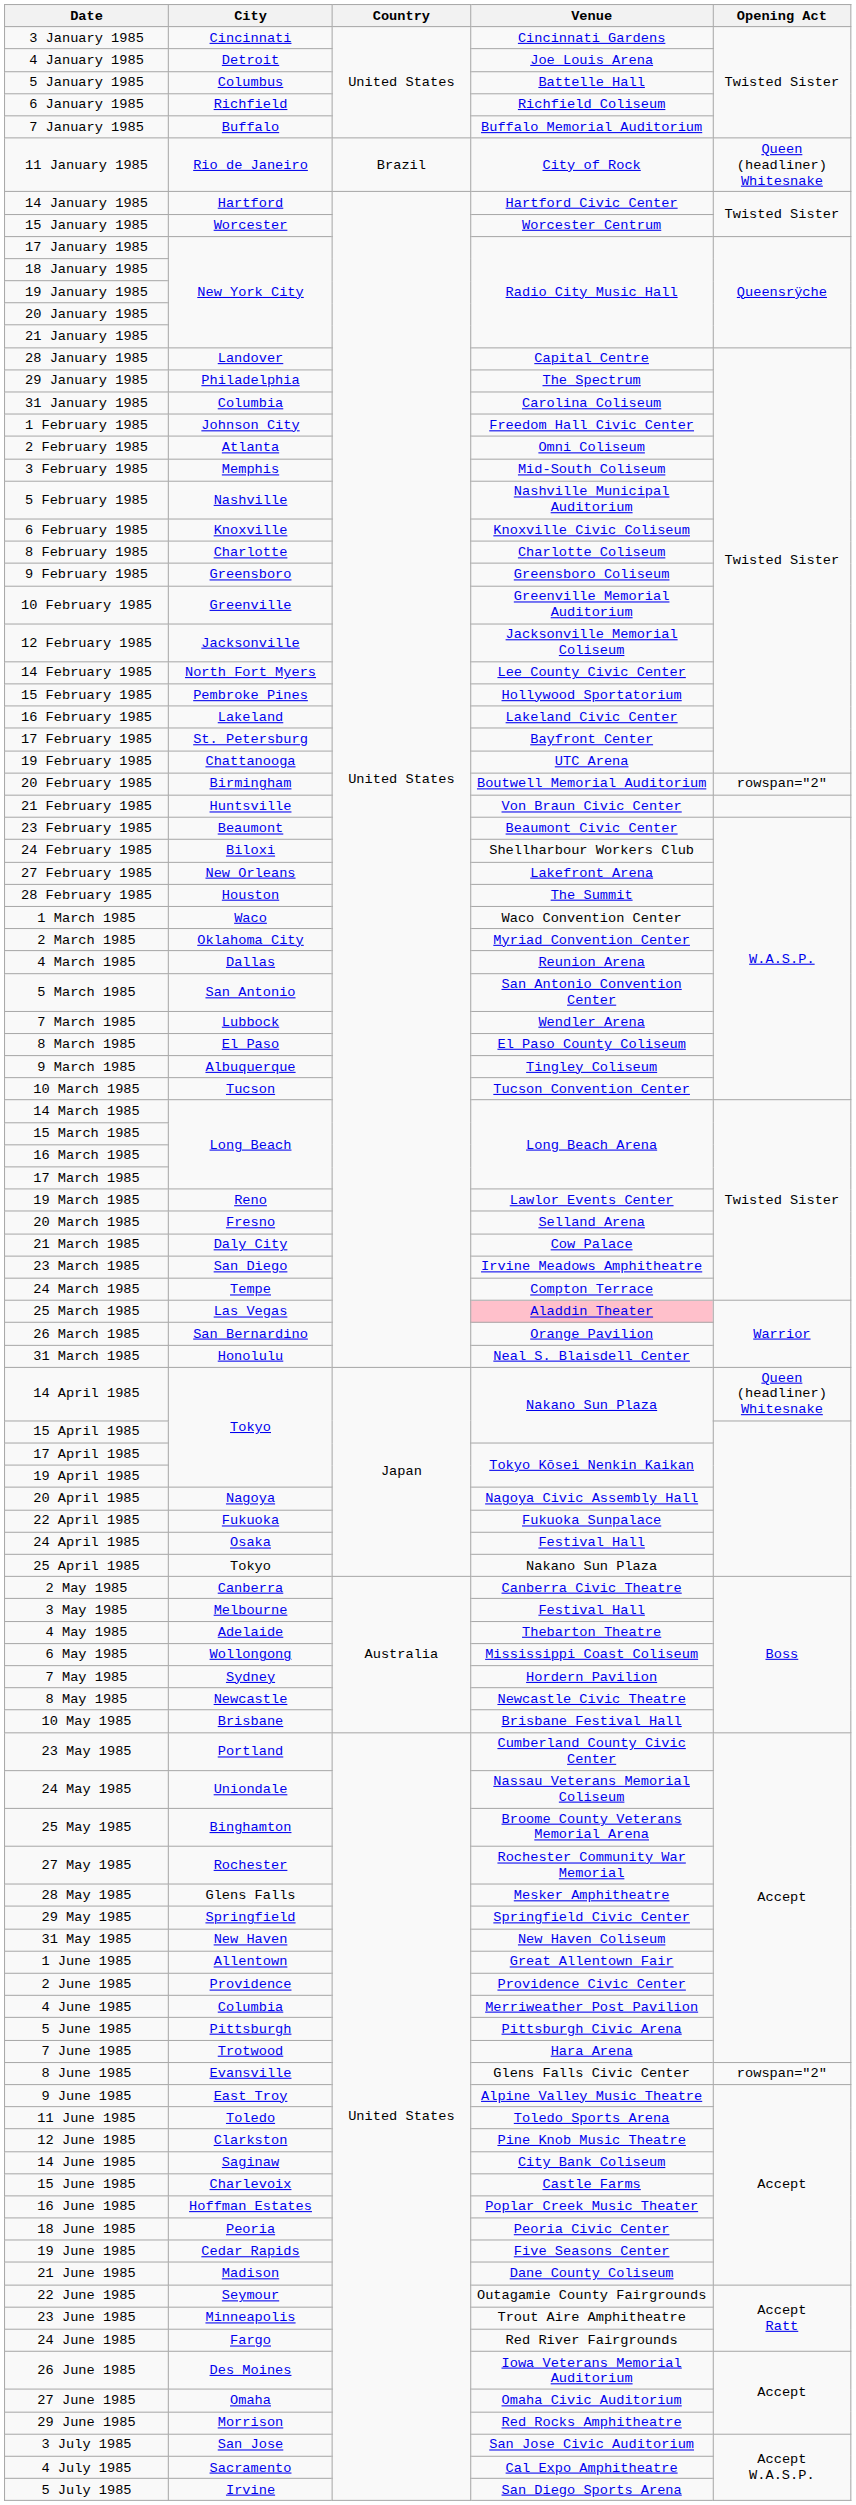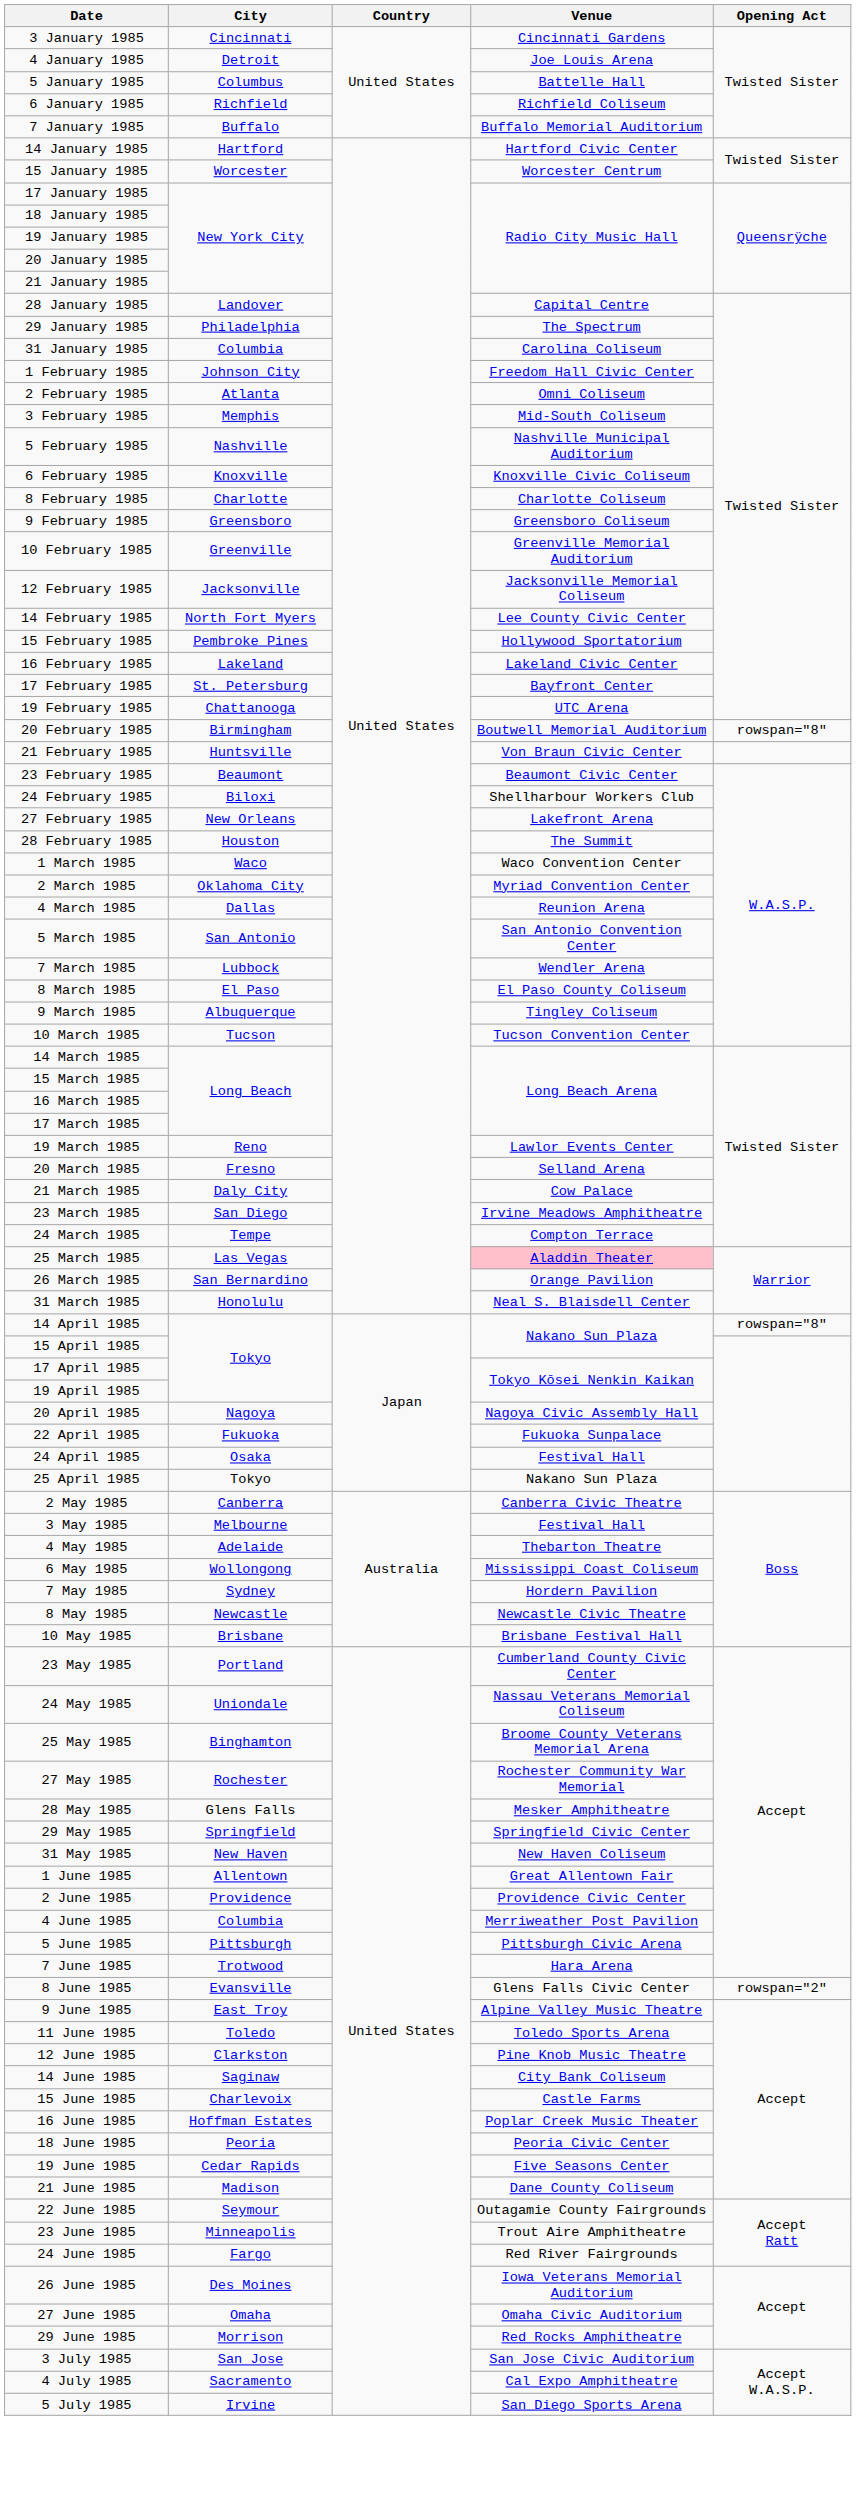- row: (87, 165)
(782, 784) rowspan="2" -> (782, 730) rowspan="8"
(782, 1394) Queen (headliner) Whitesnake -> (782, 1324) rowspan="8"
